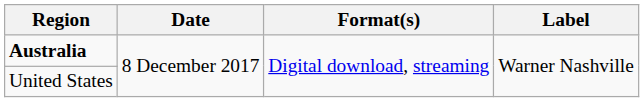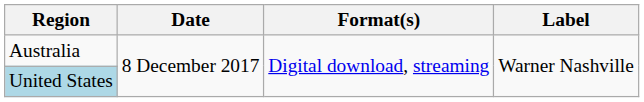(48, 50) bold -> (45, 50) normal
(61, 81) no background -> (61, 81) lightblue background
